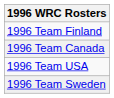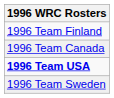(48, 66) normal -> (49, 66) bold
